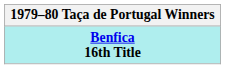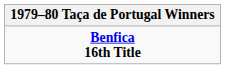(113, 44) paleturquoise background -> (113, 44) no background
